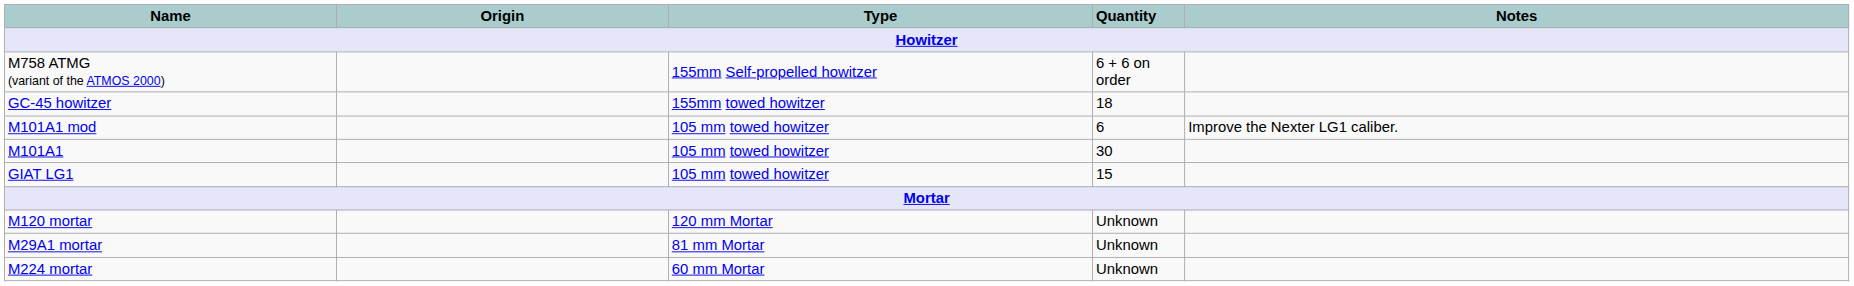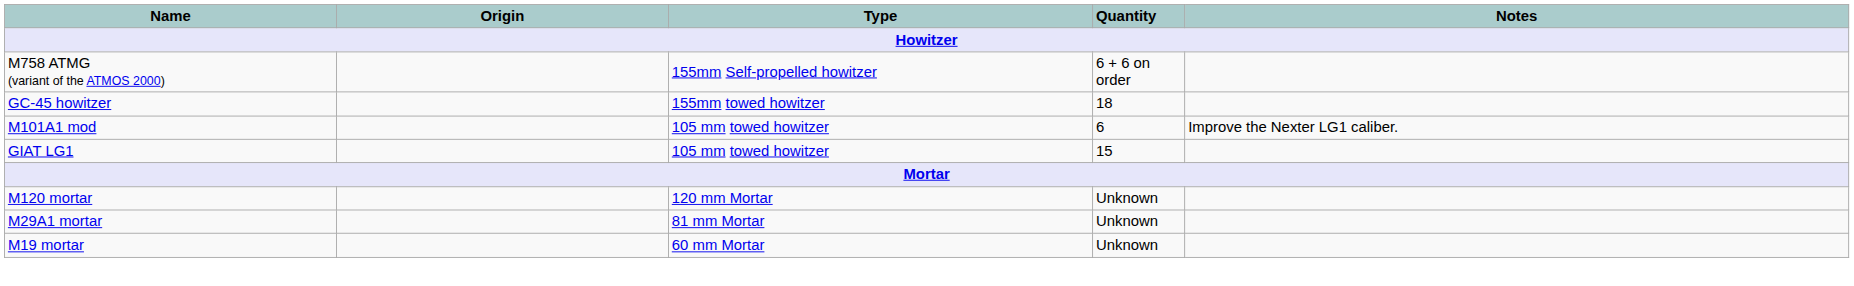- row: (36, 151)
+ row: (46, 245)
- row: (50, 269)
